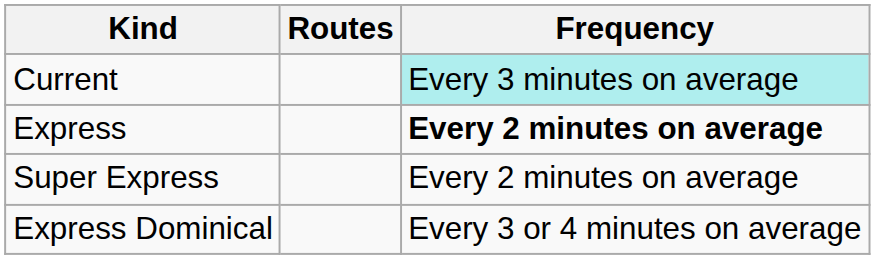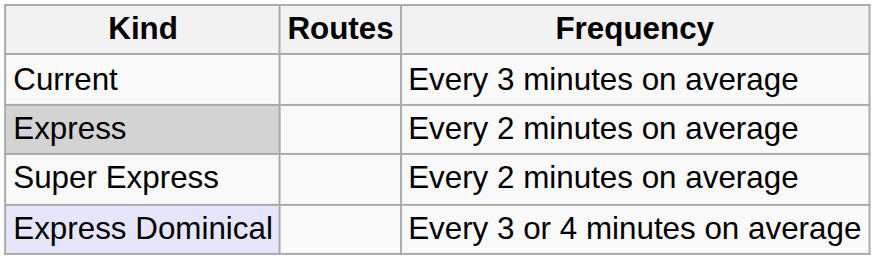(603, 79) paleturquoise background -> (603, 79) no background
(70, 128) no background -> (70, 128) lightgrey background
(616, 128) bold -> (603, 128) normal
(143, 228) no background -> (143, 228) lavender background
